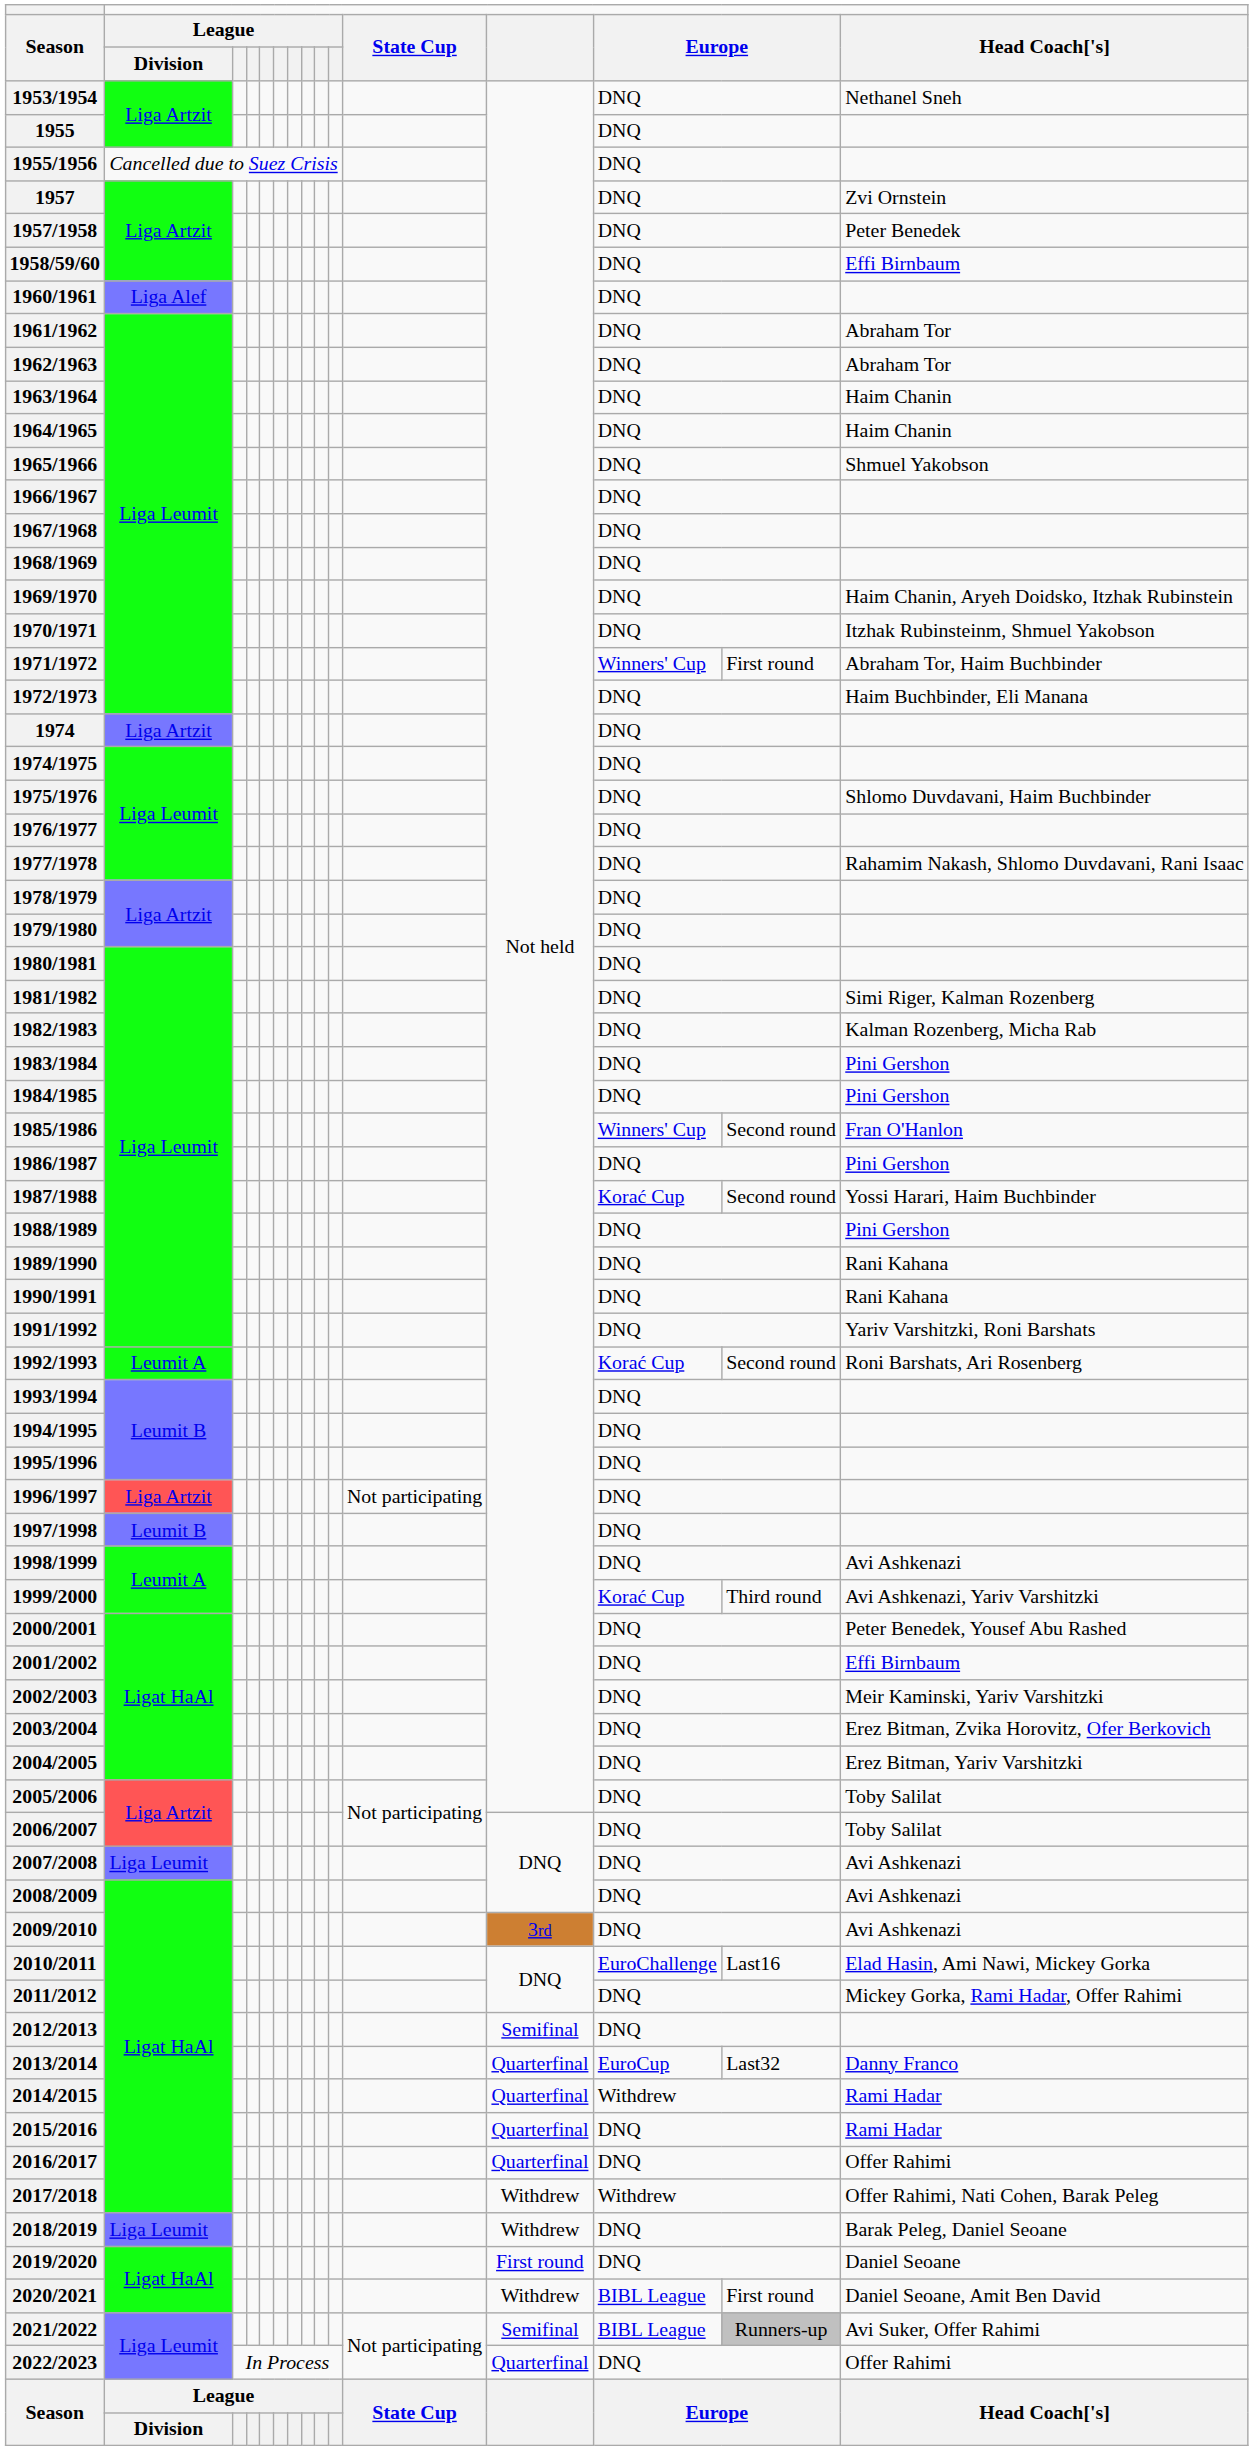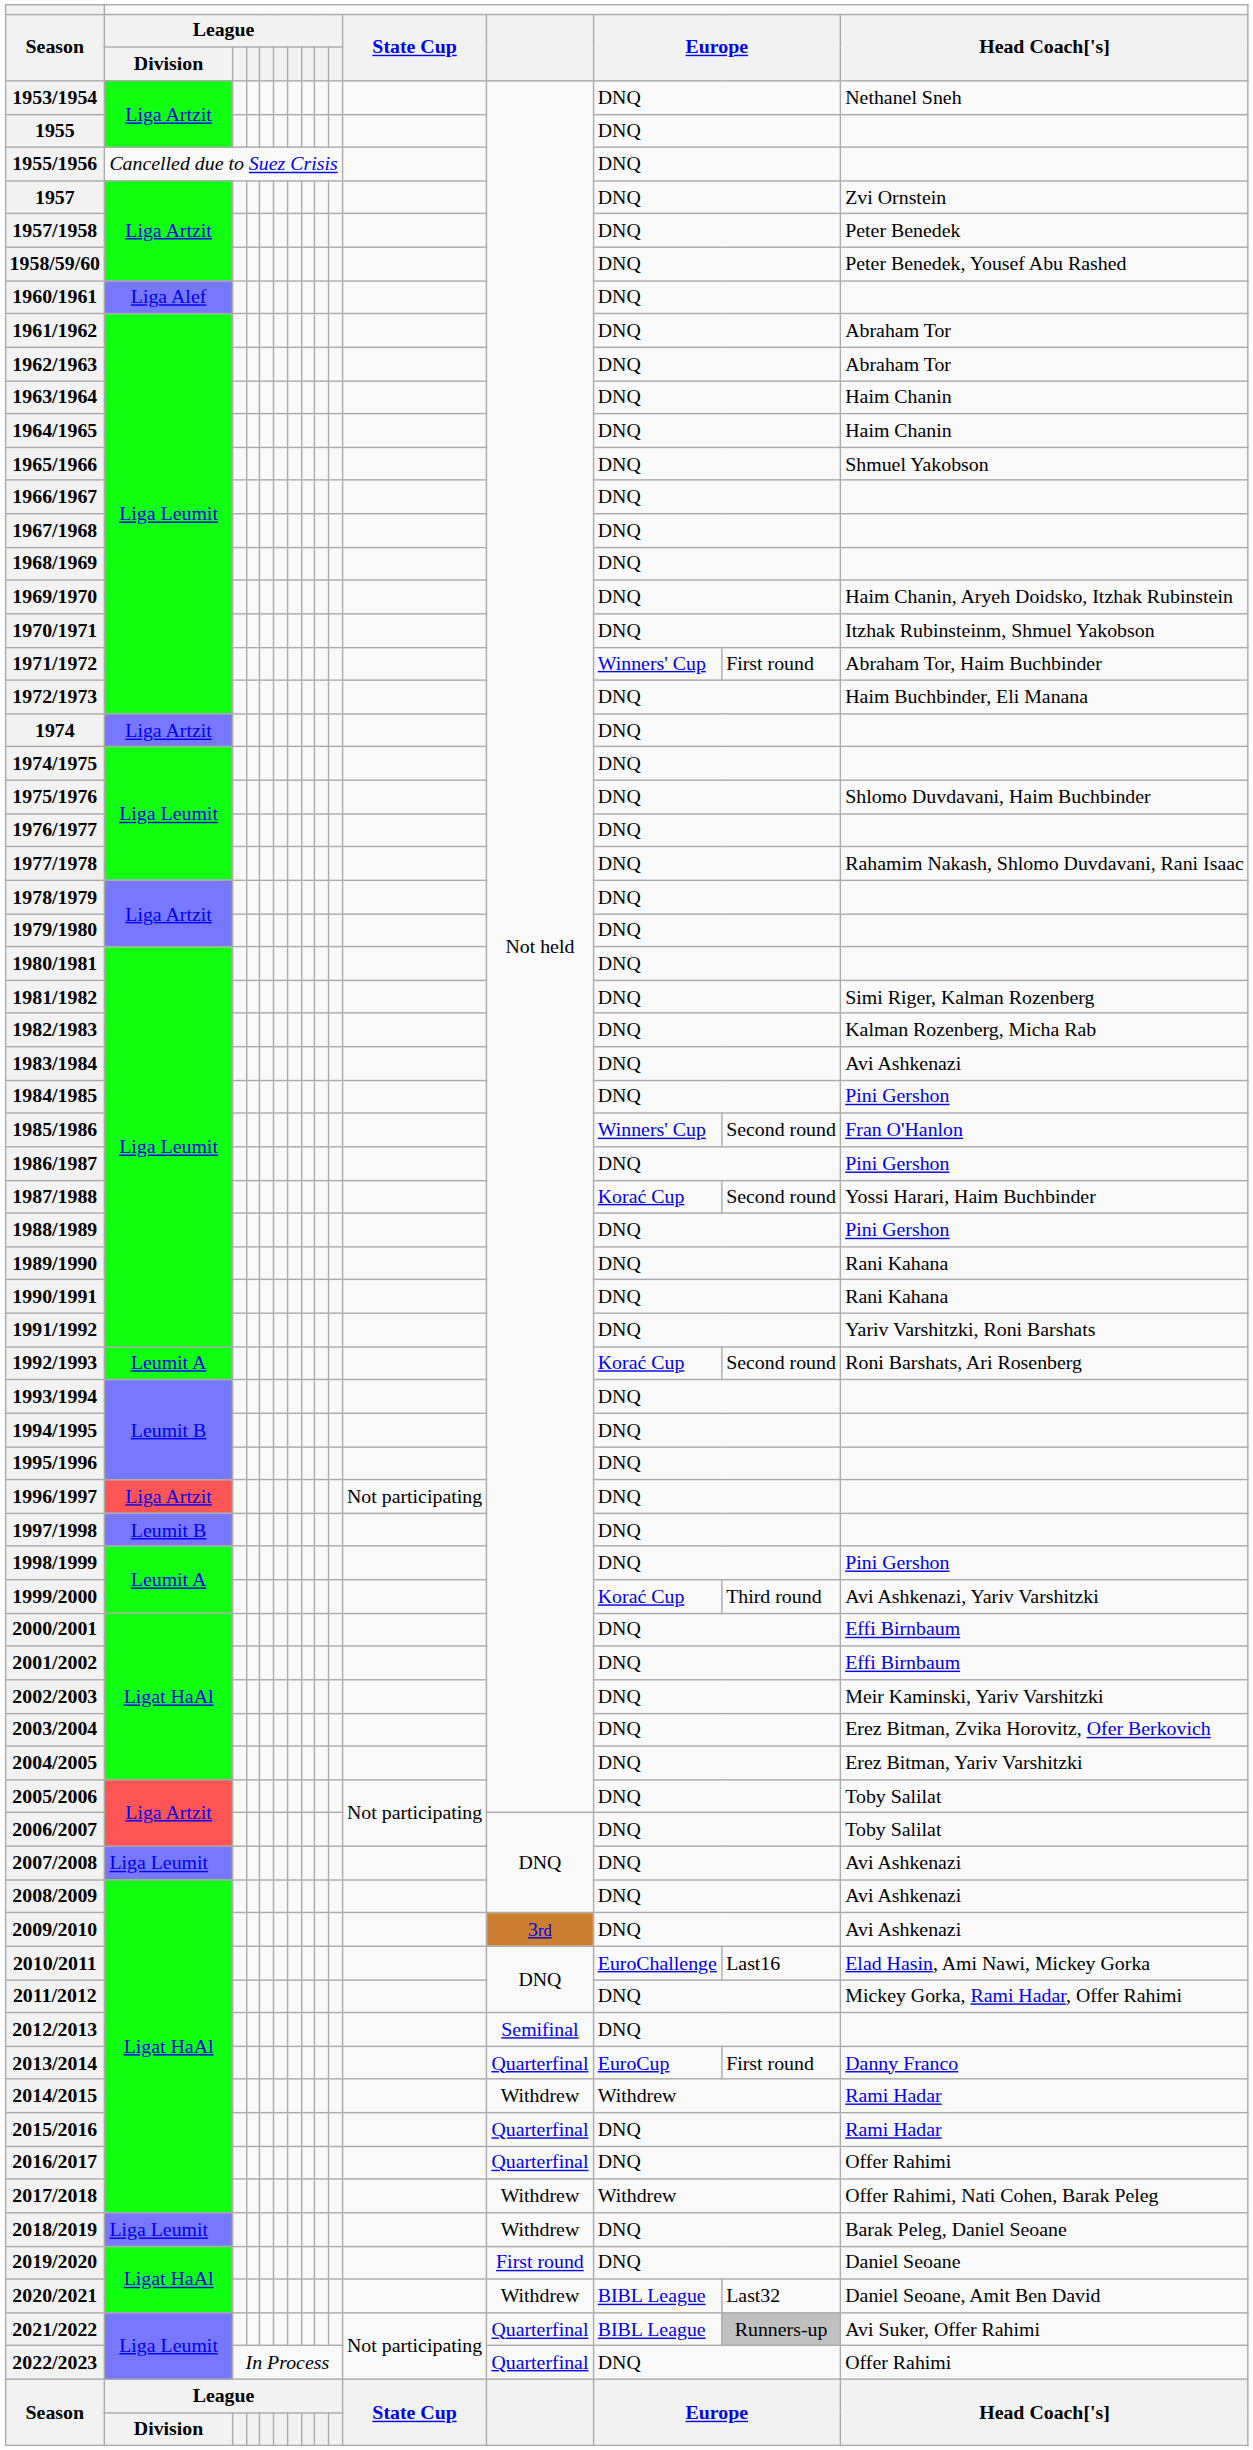(903, 263) Effi Birnbaum -> (986, 263) Peter Benedek, Yousef Abu Rashed
(897, 1063) Pini Gershon -> (903, 1063) Avi Ashkenazi
(903, 1562) Avi Ashkenazi -> (897, 1562) Pini Gershon
(986, 1629) Peter Benedek, Yousef Abu Rashed -> (903, 1629) Effi Birnbaum
(753, 2062) Last32 -> (770, 2062) First round
(540, 2095) Quarterfinal -> (540, 2095) Withdrew
(770, 2295) First round -> (753, 2295) Last32
(540, 2328) Semifinal -> (540, 2328) Quarterfinal
